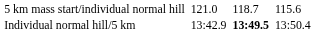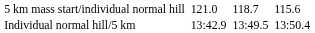(251, 25) bold -> (250, 25) normal
